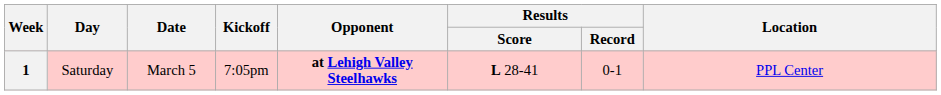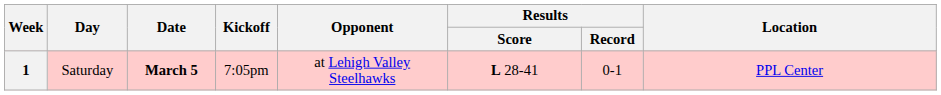(171, 70) normal -> (171, 70) bold
(362, 70) bold -> (362, 70) normal
